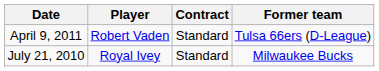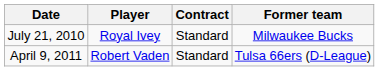rows swapped: (46, 55) <-> (46, 35)
